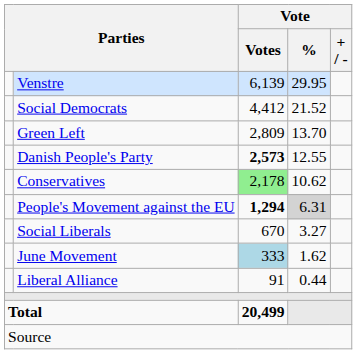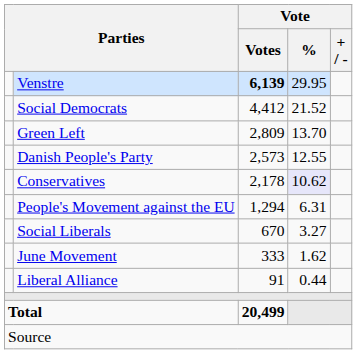(267, 83) normal -> (267, 83) bold
(267, 157) bold -> (267, 157) normal
(267, 181) lightgreen background -> (267, 181) no background
(309, 181) no background -> (309, 181) lavender background
(267, 206) bold -> (267, 206) normal
(313, 206) lightgrey background -> (313, 206) no background
(273, 255) lightblue background -> (273, 255) no background
